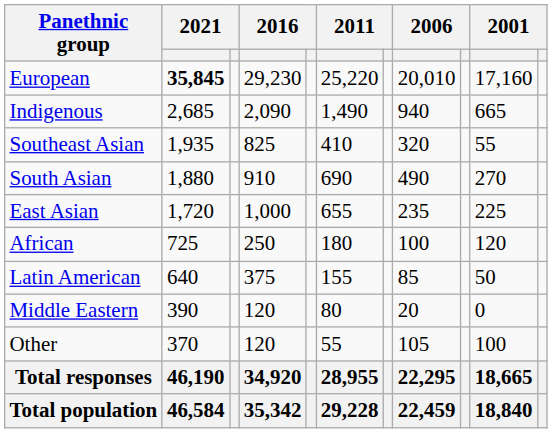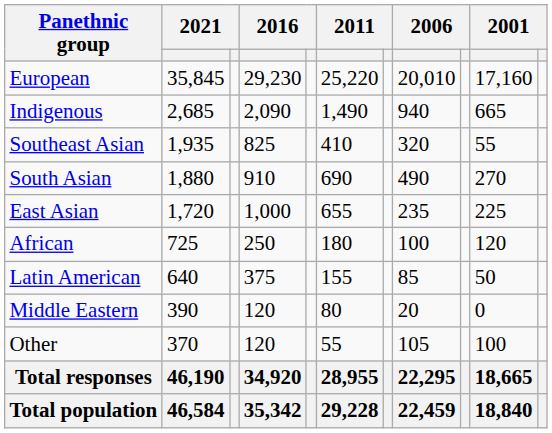(196, 77) bold -> (196, 77) normal
